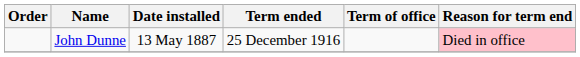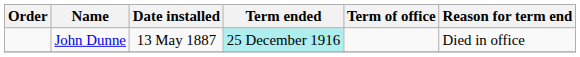(283, 39) no background -> (283, 39) paleturquoise background
(484, 39) pink background -> (484, 39) no background
